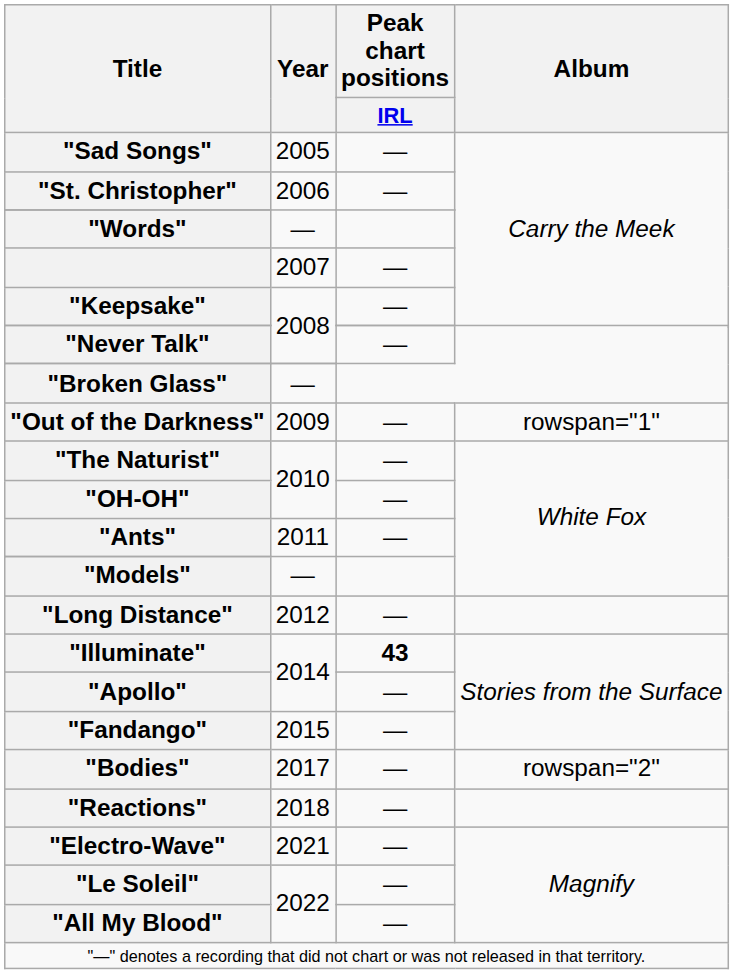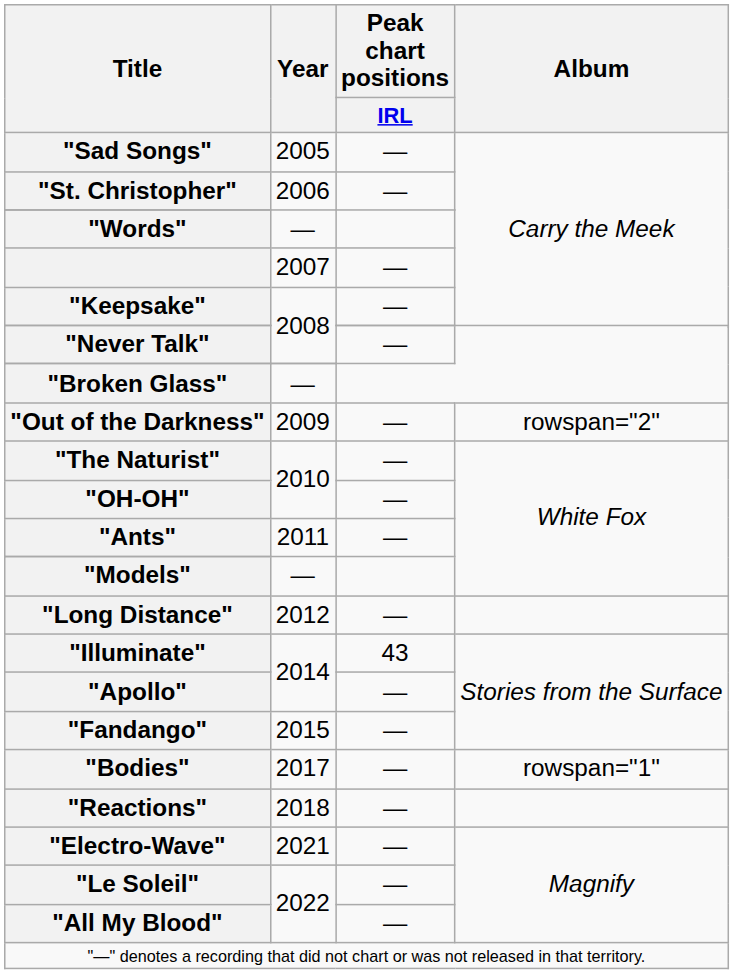(591, 421) rowspan="1" -> (591, 421) rowspan="2"
(395, 653) bold -> (395, 653) normal
(591, 768) rowspan="2" -> (591, 768) rowspan="1"
